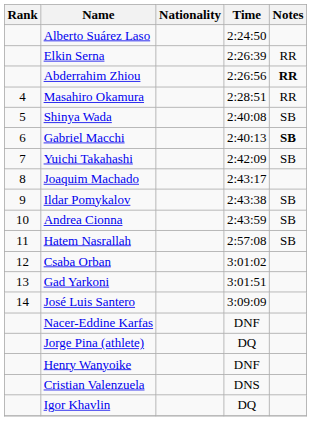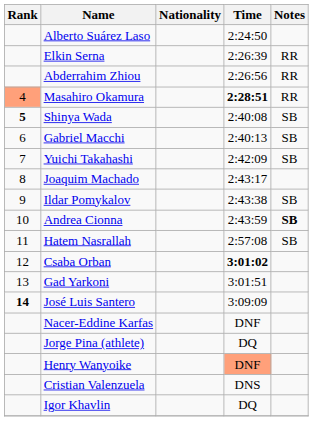(288, 76) bold -> (289, 76) normal
(23, 96) no background -> (23, 96) lightsalmon background
(247, 96) normal -> (247, 96) bold
(23, 117) normal -> (23, 117) bold
(288, 138) bold -> (289, 138) normal
(288, 220) normal -> (289, 220) bold
(247, 261) normal -> (247, 261) bold
(23, 302) normal -> (23, 302) bold
(247, 364) no background -> (247, 364) lightsalmon background
